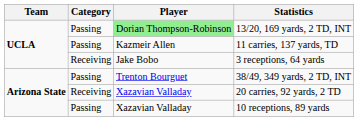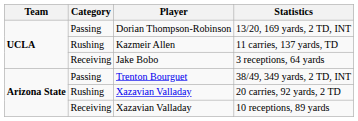(174, 28) lightgreen background -> (174, 28) no background
(86, 44) Passing -> (87, 44) Rushing
(91, 92) Receiving -> (87, 92) Rushing
(86, 108) Passing -> (91, 108) Receiving
